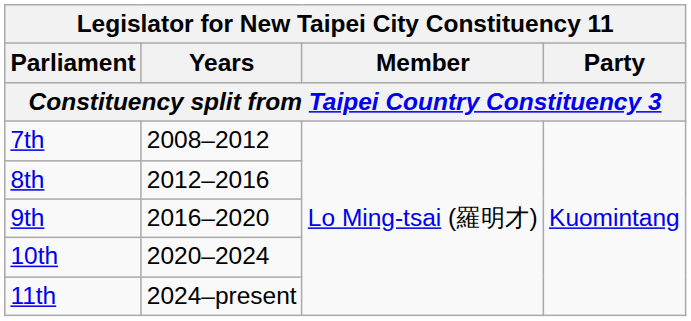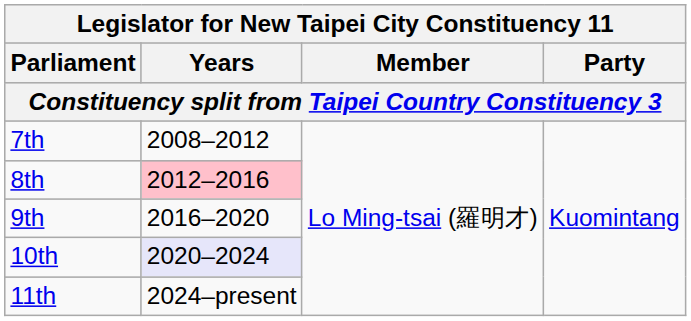(208, 179) no background -> (208, 179) pink background
(208, 256) no background -> (208, 256) lavender background
